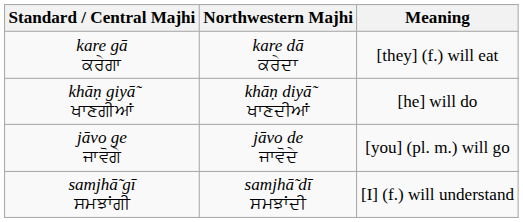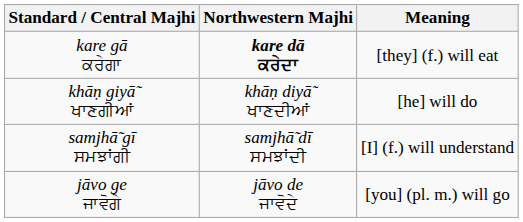(278, 54) normal -> (278, 54) bold
rows swapped: (102, 147) <-> (102, 194)
